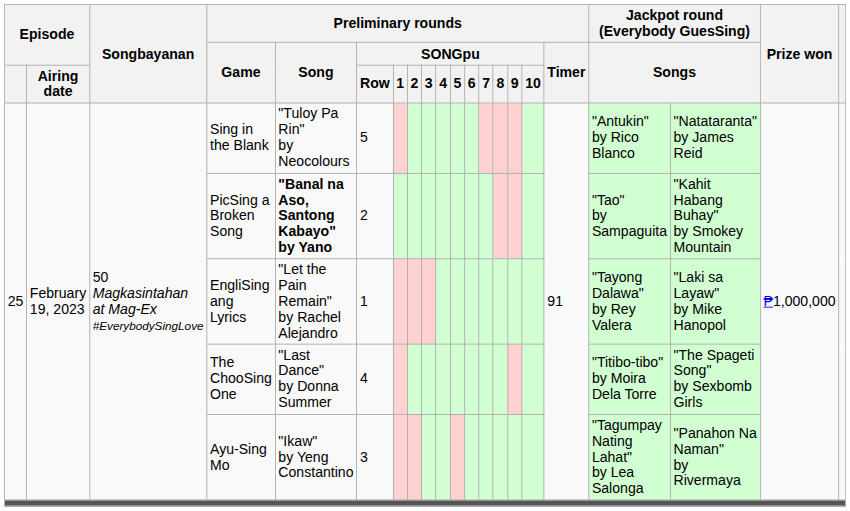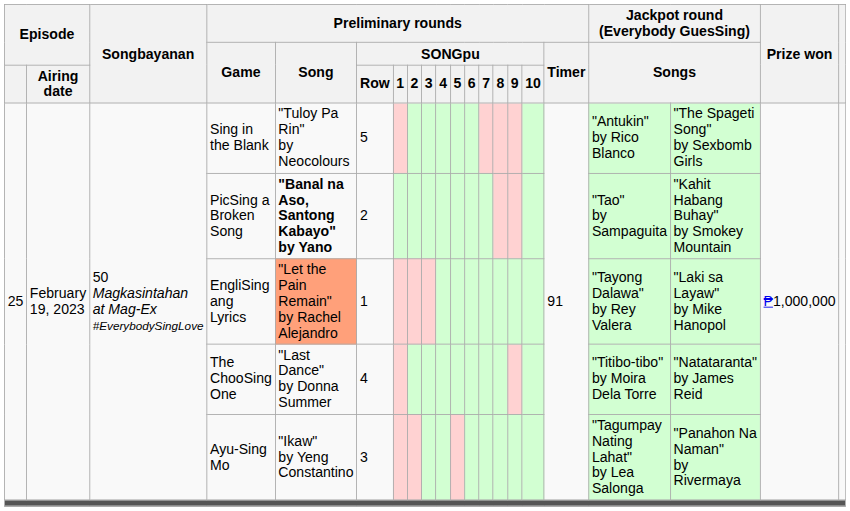(715, 138) "Natataranta" by James Reid -> (714, 138) "The Spageti Song" by Sexbomb Girls
(310, 301) no background -> (310, 301) lightsalmon background
(714, 379) "The Spageti Song" by Sexbomb Girls -> (715, 379) "Natataranta" by James Reid
